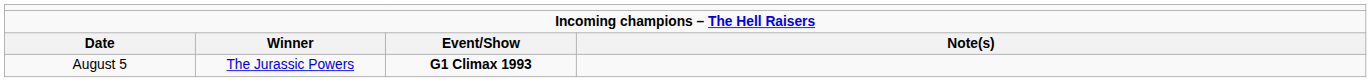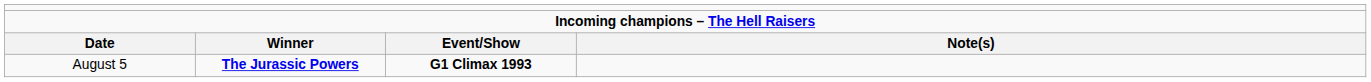(290, 65) normal -> (290, 65) bold
